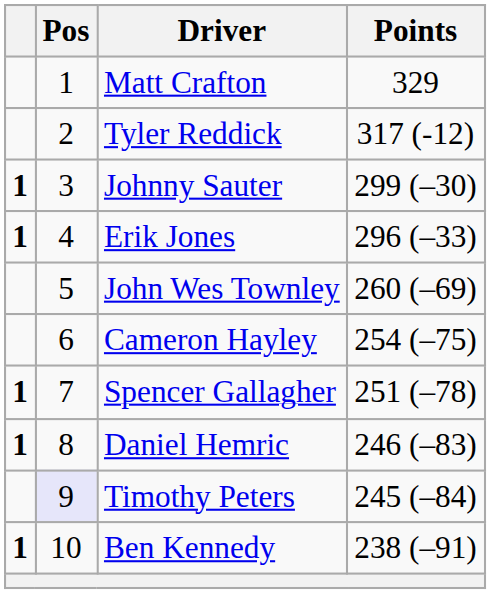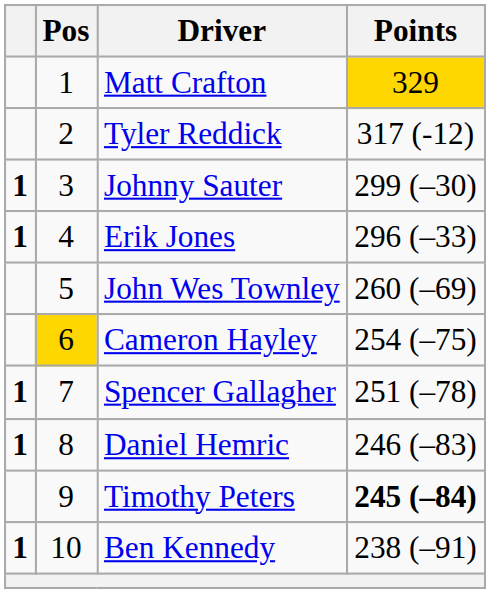(416, 82) no background -> (416, 82) gold background
(66, 340) no background -> (66, 340) gold background
(66, 495) lavender background -> (66, 495) no background
(416, 495) normal -> (416, 495) bold
